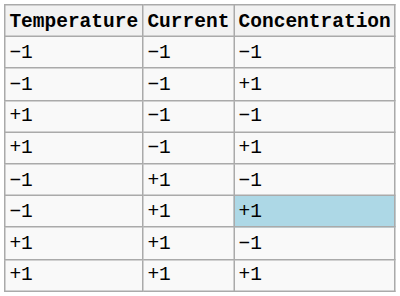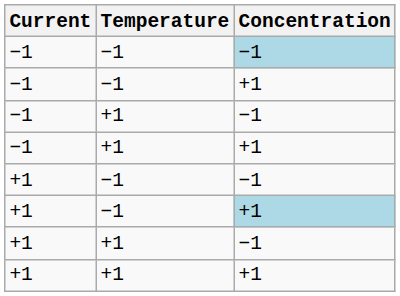columns swapped: (188, 21) <-> (74, 21)
(250, 52) no background -> (250, 52) lightblue background
